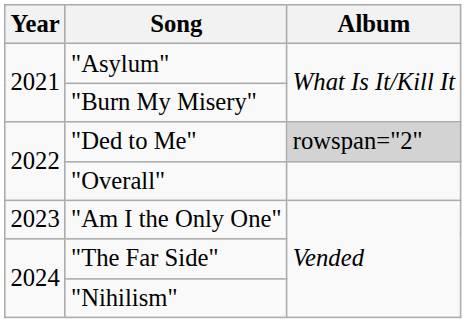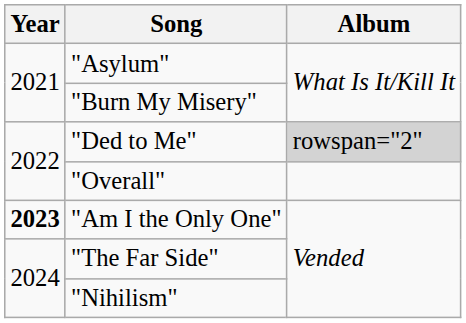(35, 219) normal -> (35, 219) bold
